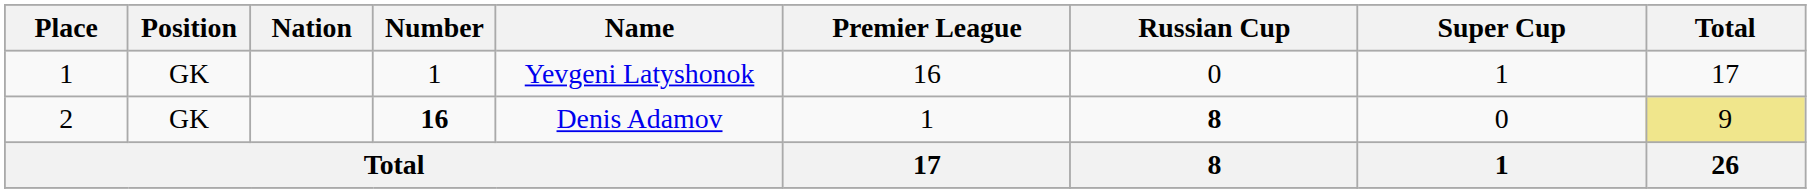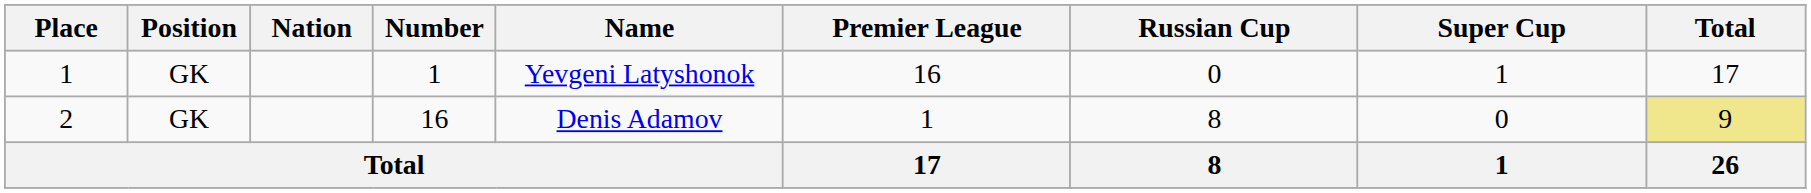(434, 119) bold -> (434, 119) normal
(1214, 119) bold -> (1214, 119) normal
